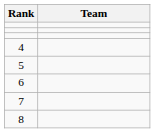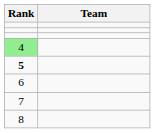(21, 47) no background -> (21, 47) lightgreen background
(21, 65) normal -> (21, 65) bold
